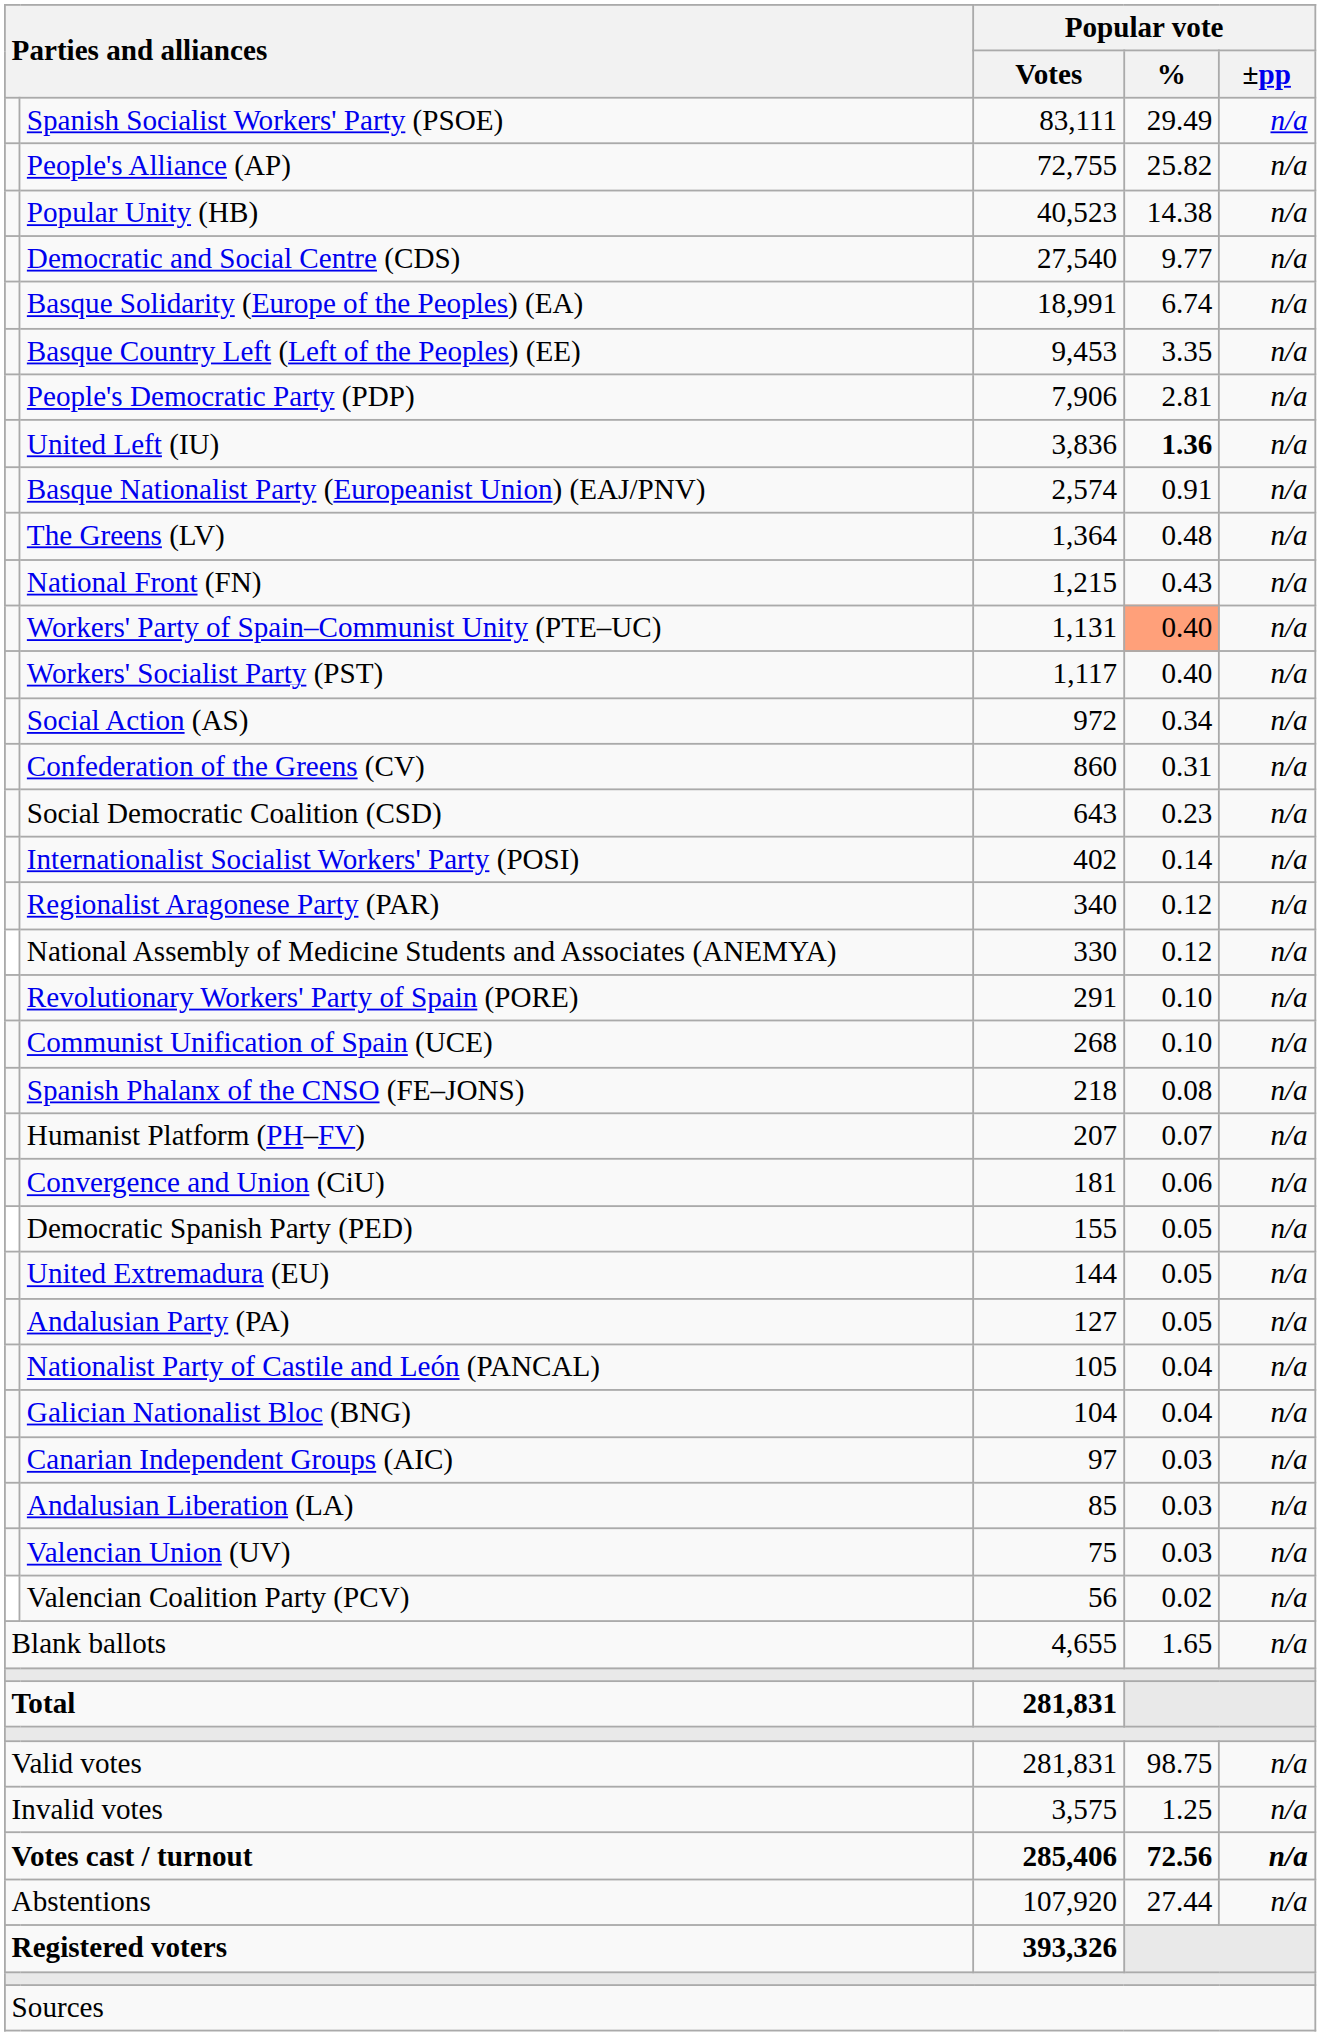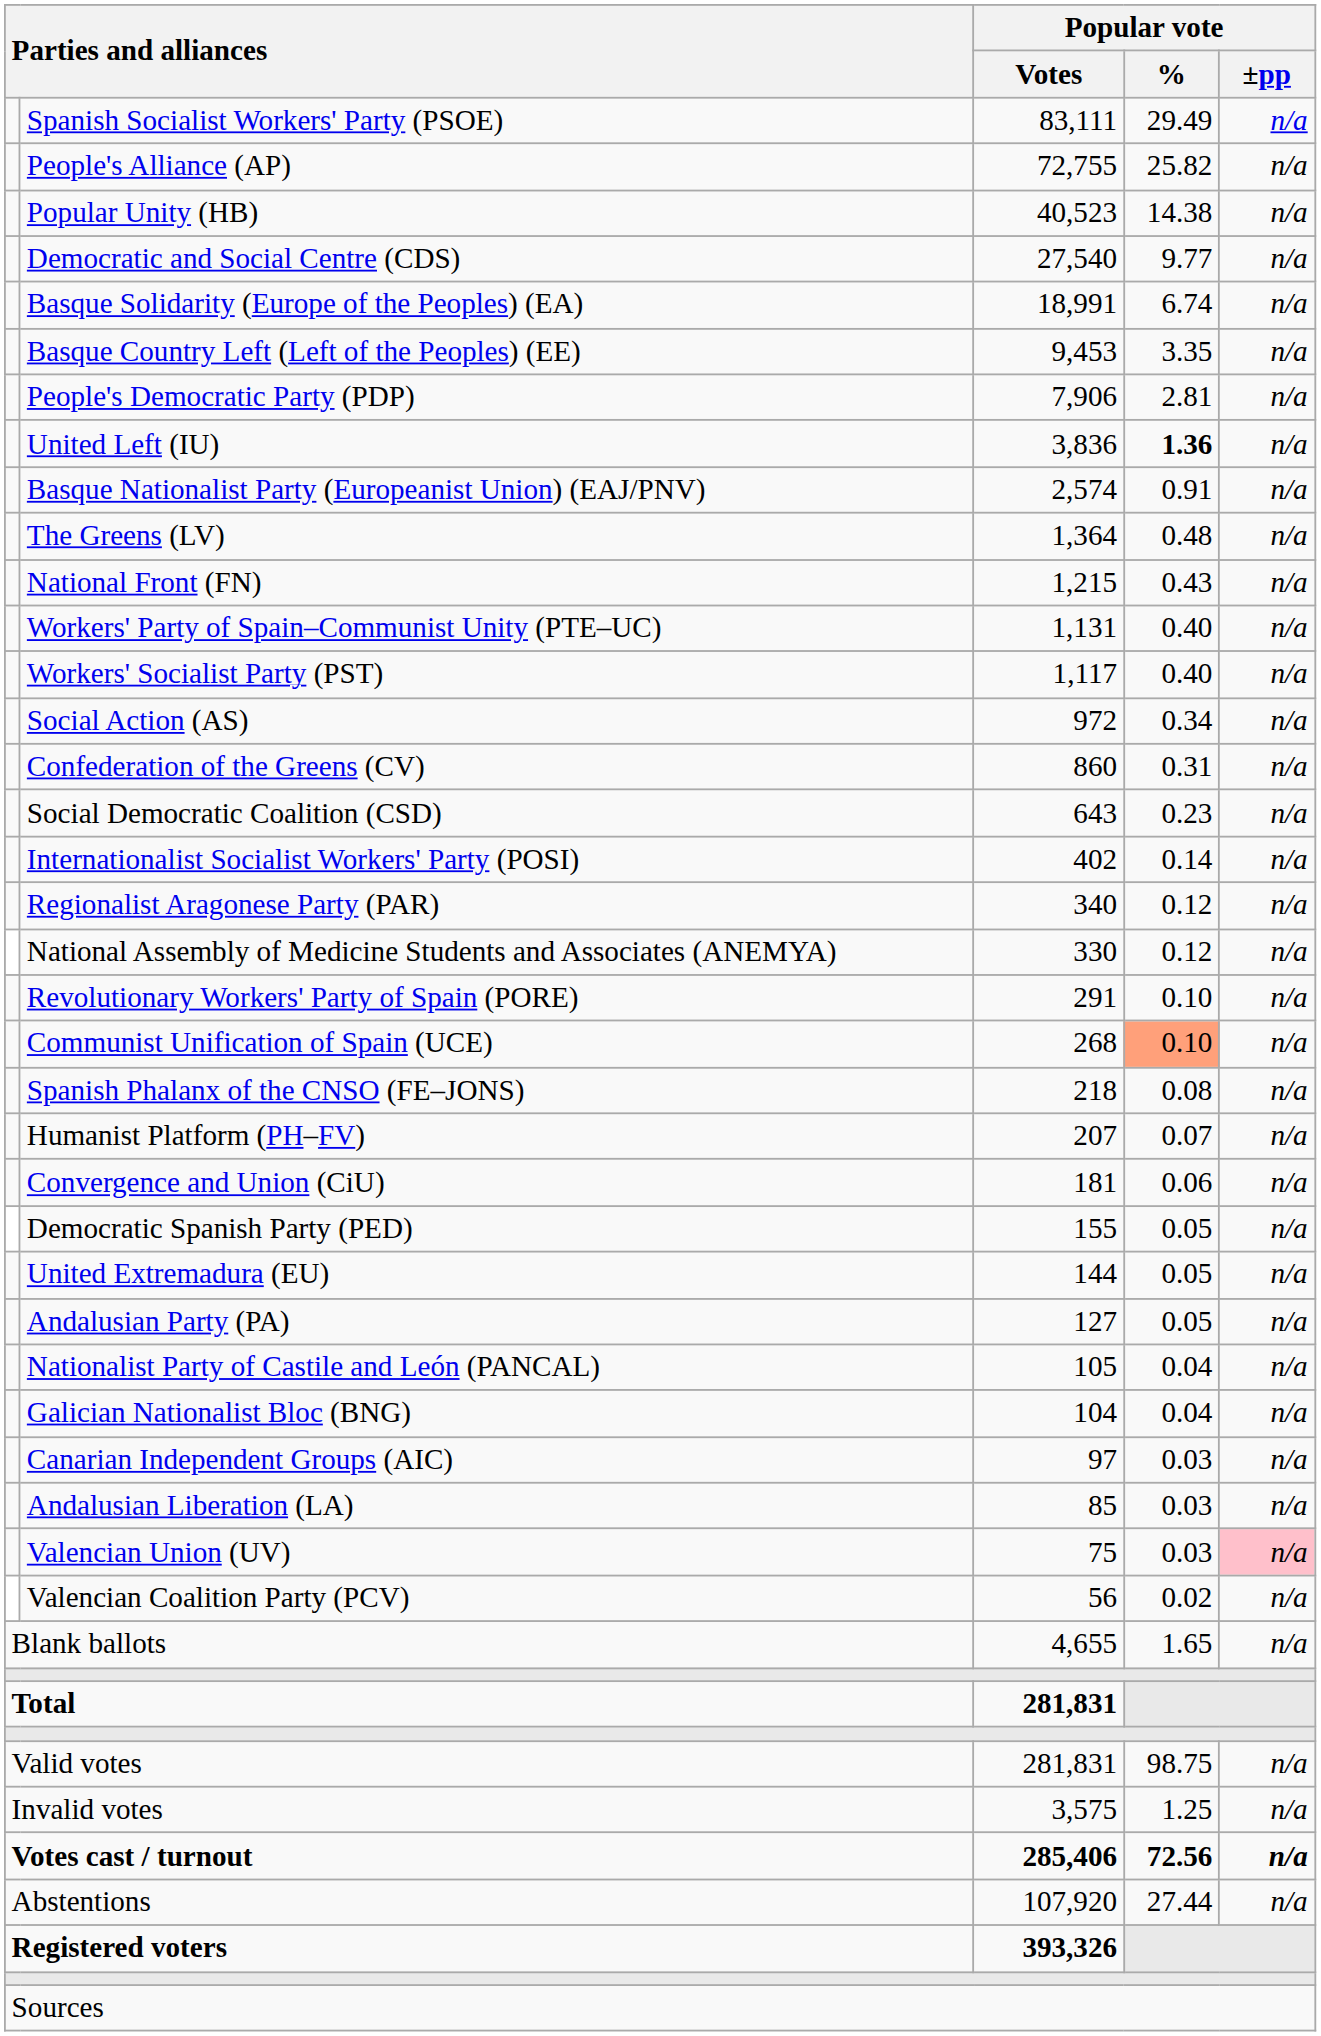(1187, 627) lightsalmon background -> (1187, 627) no background
(1187, 1043) no background -> (1187, 1043) lightsalmon background
(1289, 1551) no background -> (1289, 1551) pink background
